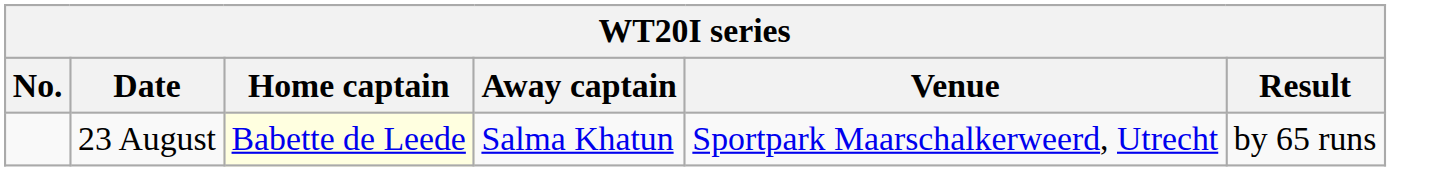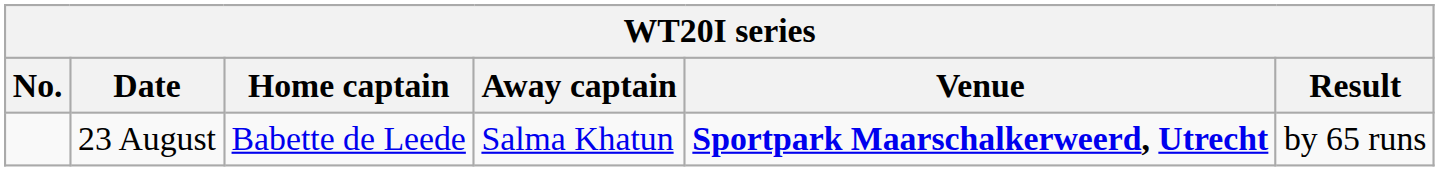(349, 138) lightyellow background -> (349, 138) no background
(955, 138) normal -> (980, 138) bold
